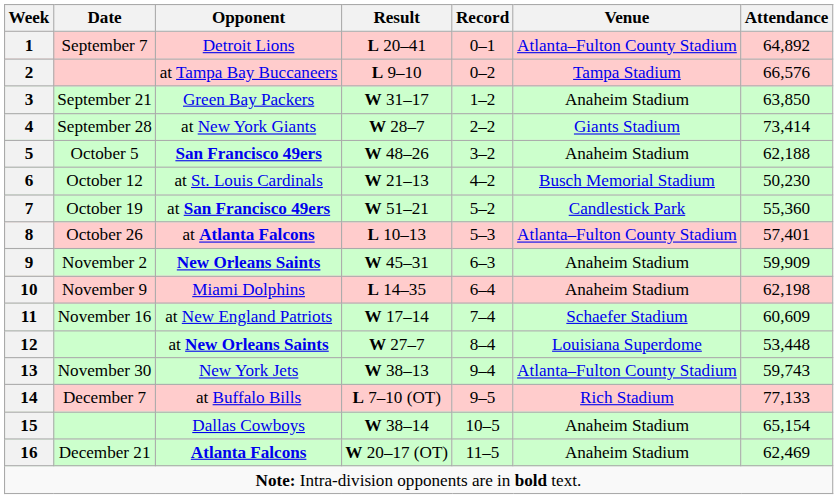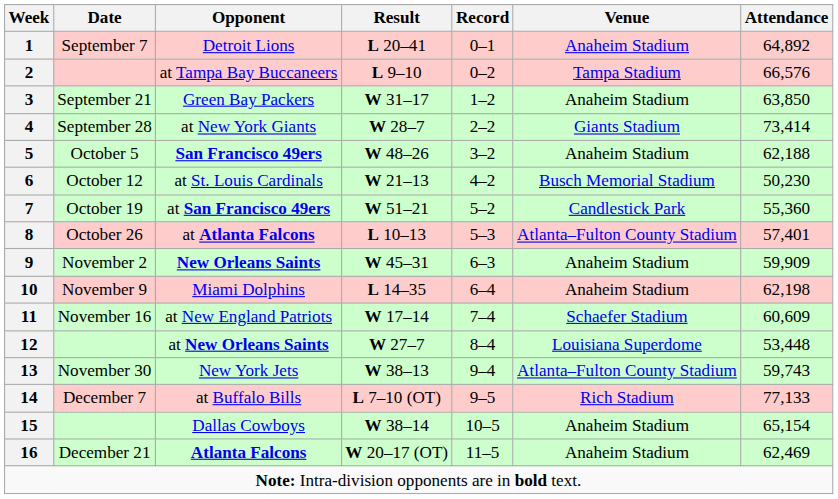(627, 45) Atlanta–Fulton County Stadium -> (627, 45) Anaheim Stadium
